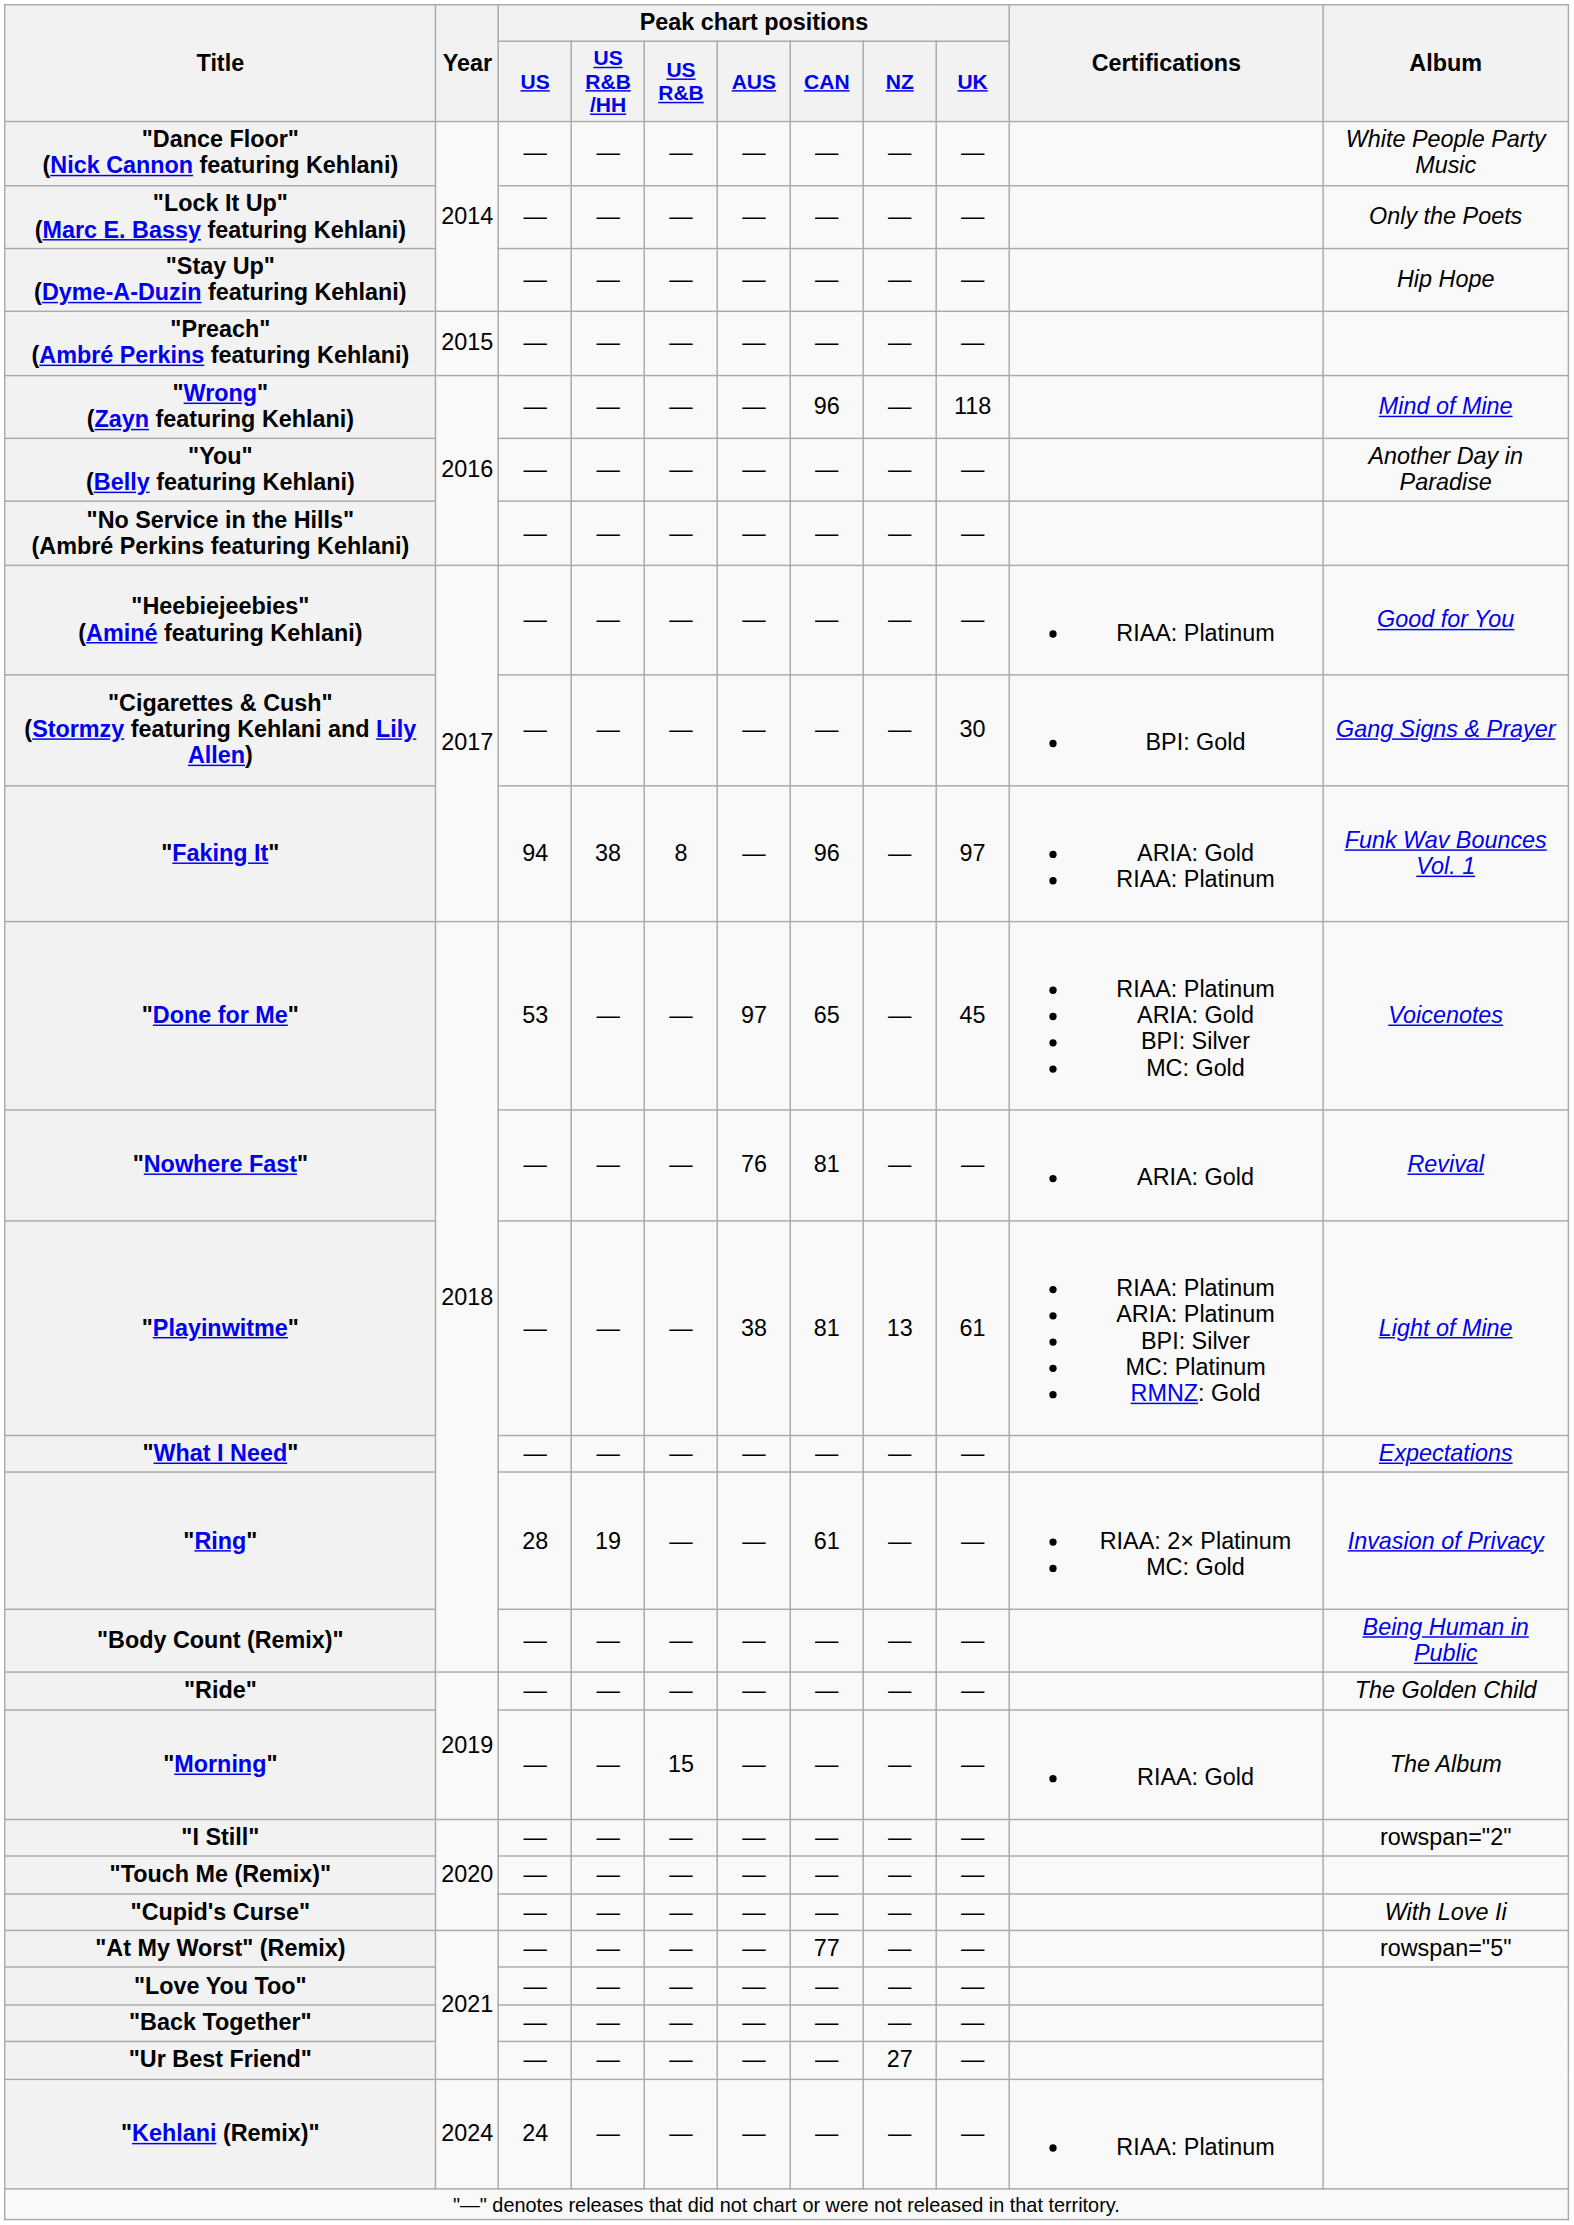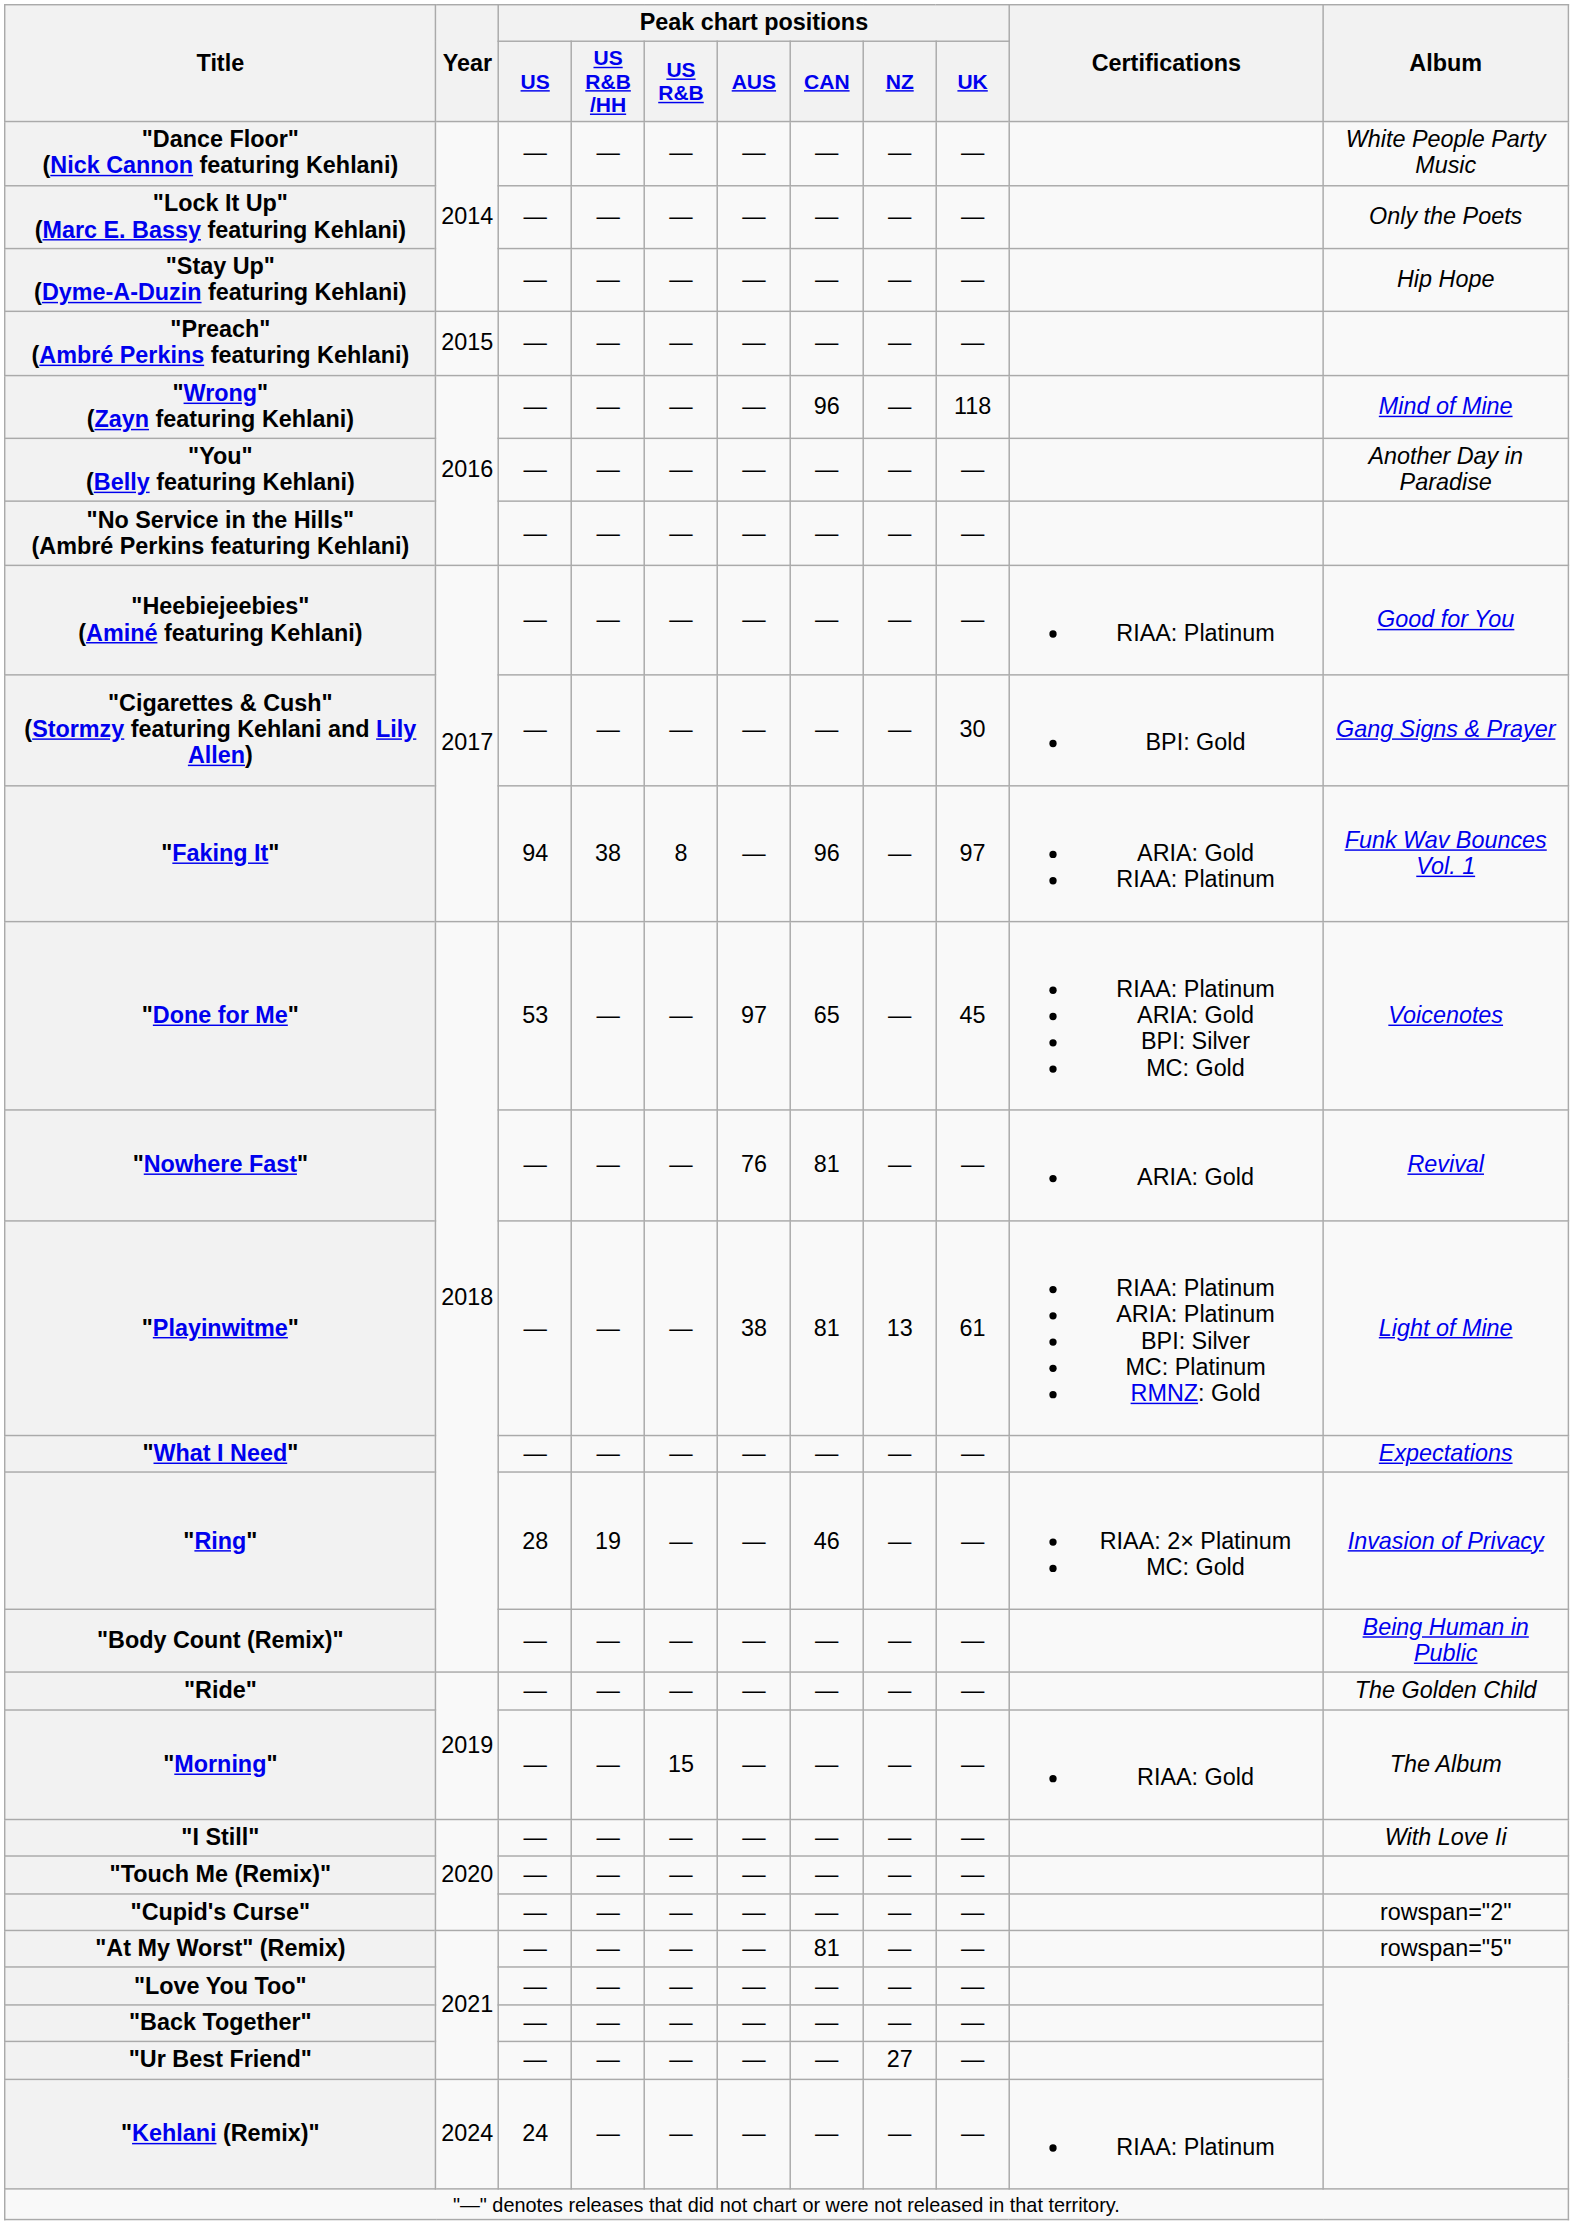(827, 1540) 61 -> (827, 1540) 46
(1446, 1837) rowspan="2" -> (1446, 1837) With Love Ii
(1446, 1911) With Love Ii -> (1446, 1911) rowspan="2"
(827, 1948) 77 -> (827, 1948) 81
